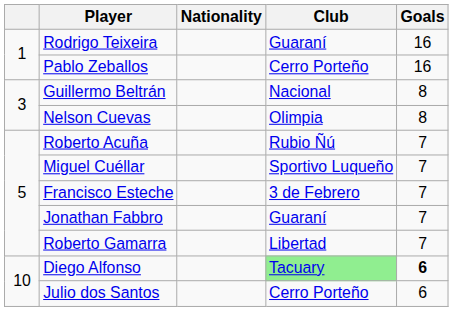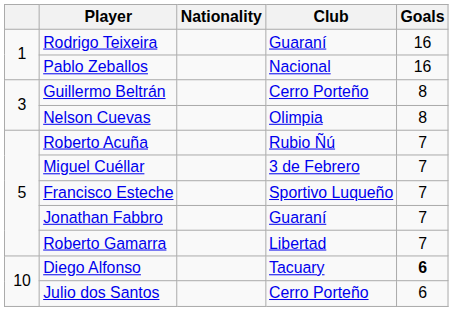(319, 67) Cerro Porteño -> (300, 67) Nacional
(300, 92) Nacional -> (319, 92) Cerro Porteño
(331, 167) Sportivo Luqueño -> (314, 167) 3 de Febrero
(314, 192) 3 de Febrero -> (331, 192) Sportivo Luqueño
(297, 268) lightgreen background -> (297, 268) no background
